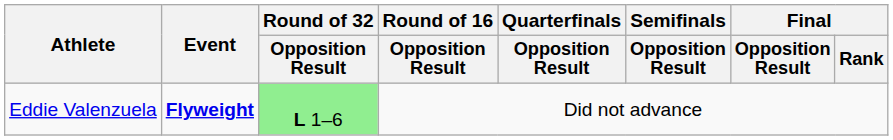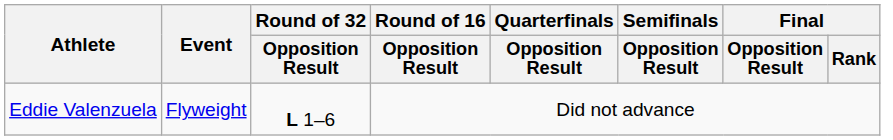(210, 110) bold -> (206, 110) normal
(318, 120) lightgreen background -> (311, 120) no background
